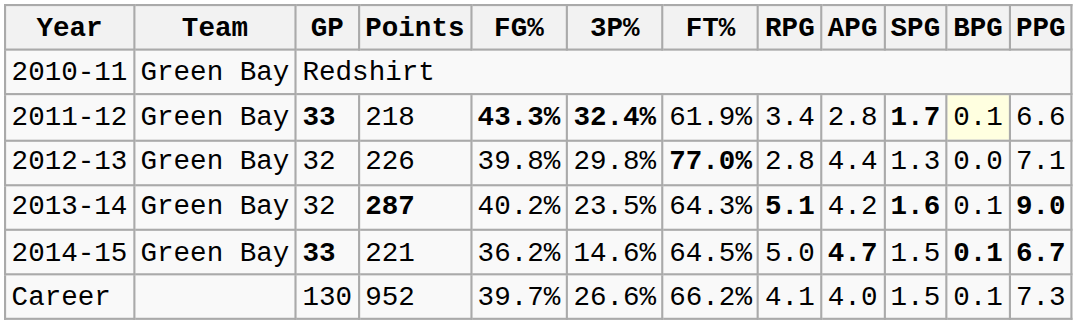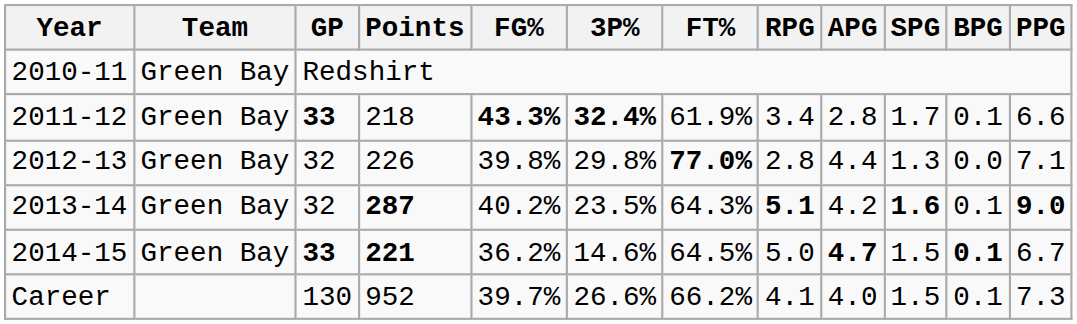(915, 117) bold -> (915, 117) normal
(978, 117) lightyellow background -> (978, 117) no background
(390, 252) normal -> (390, 252) bold
(1041, 252) bold -> (1041, 252) normal
